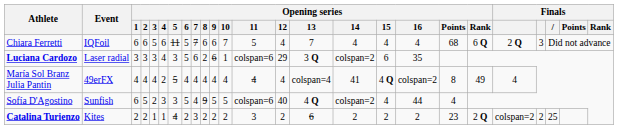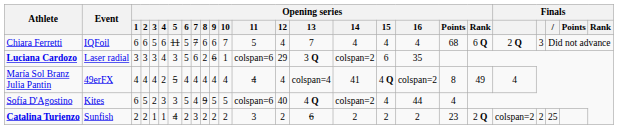(99, 101) Sunfish -> (94, 101) Kites
(94, 117) Kites -> (99, 117) Sunfish
